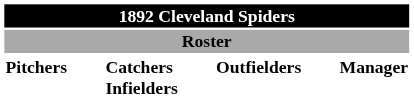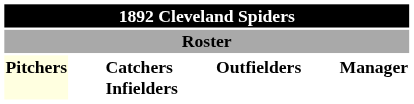(36, 66) no background -> (36, 66) lightyellow background
